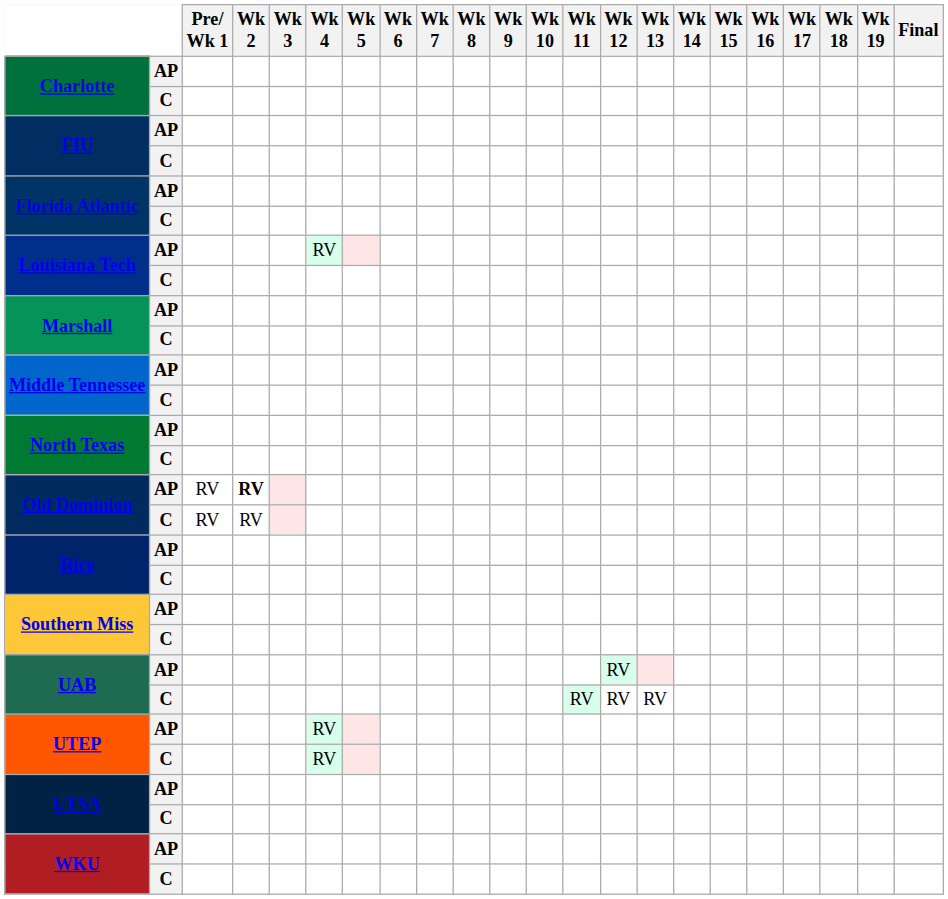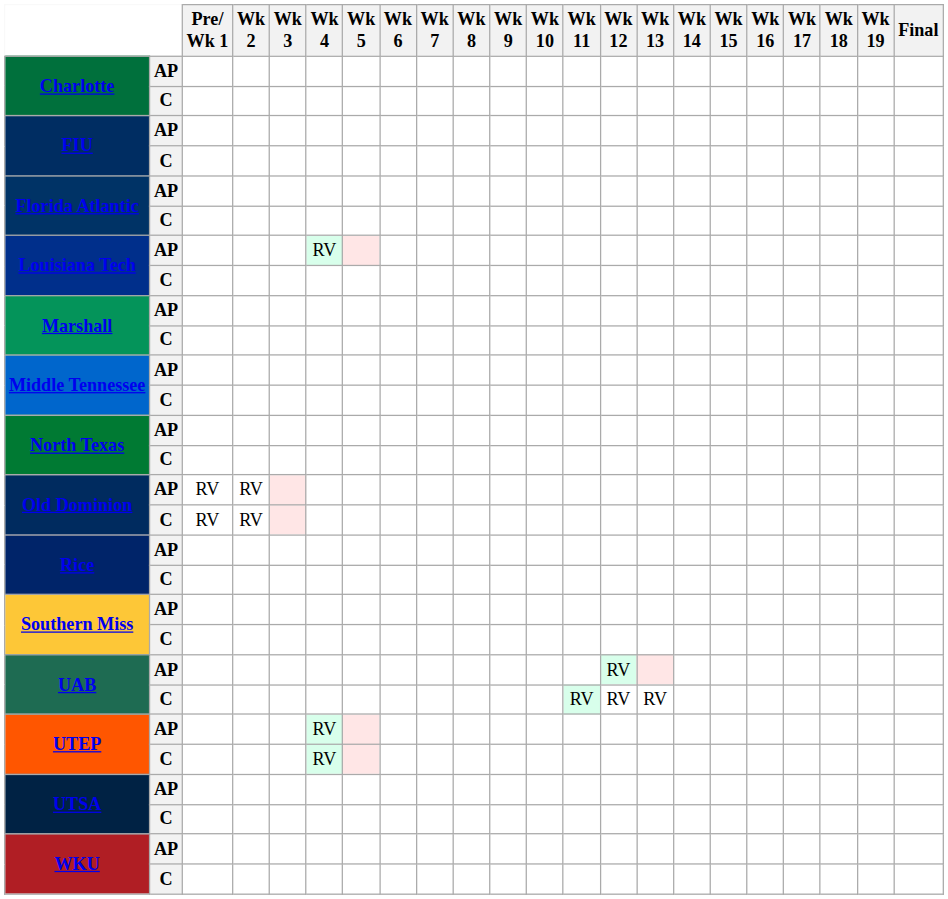(251, 490) bold -> (251, 490) normal
